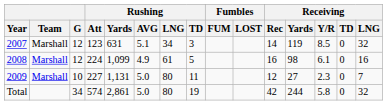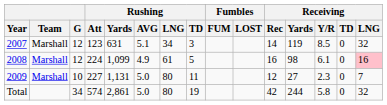(363, 60) no background -> (363, 60) pink background
